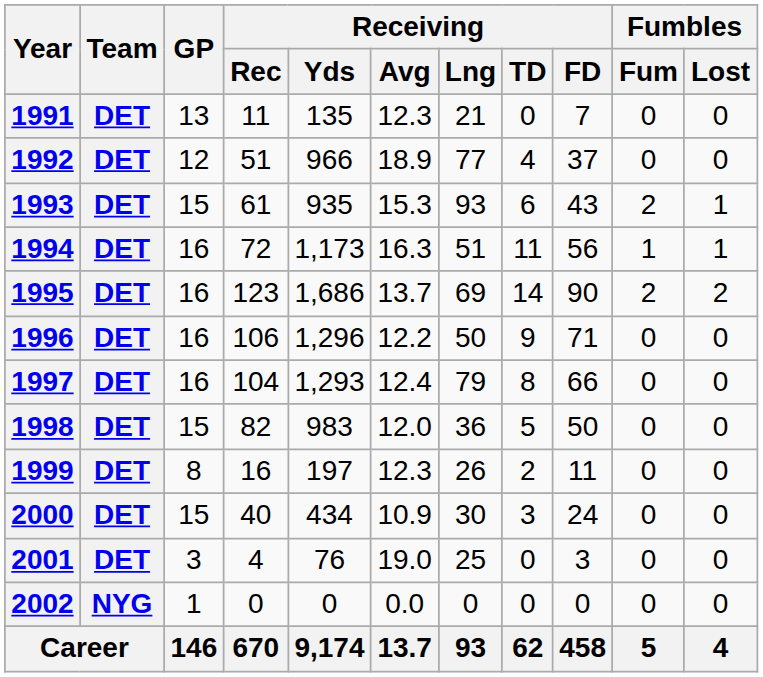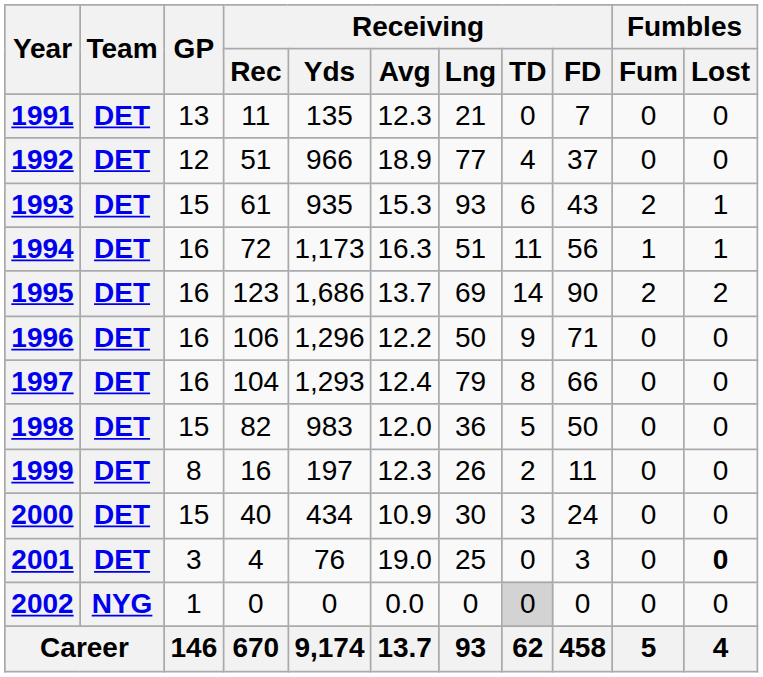(720, 559) normal -> (720, 559) bold
(528, 603) no background -> (528, 603) lightgrey background
